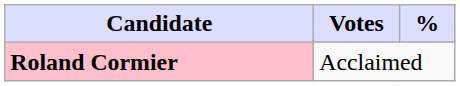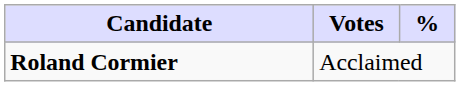(94, 61) pink background -> (94, 61) no background
